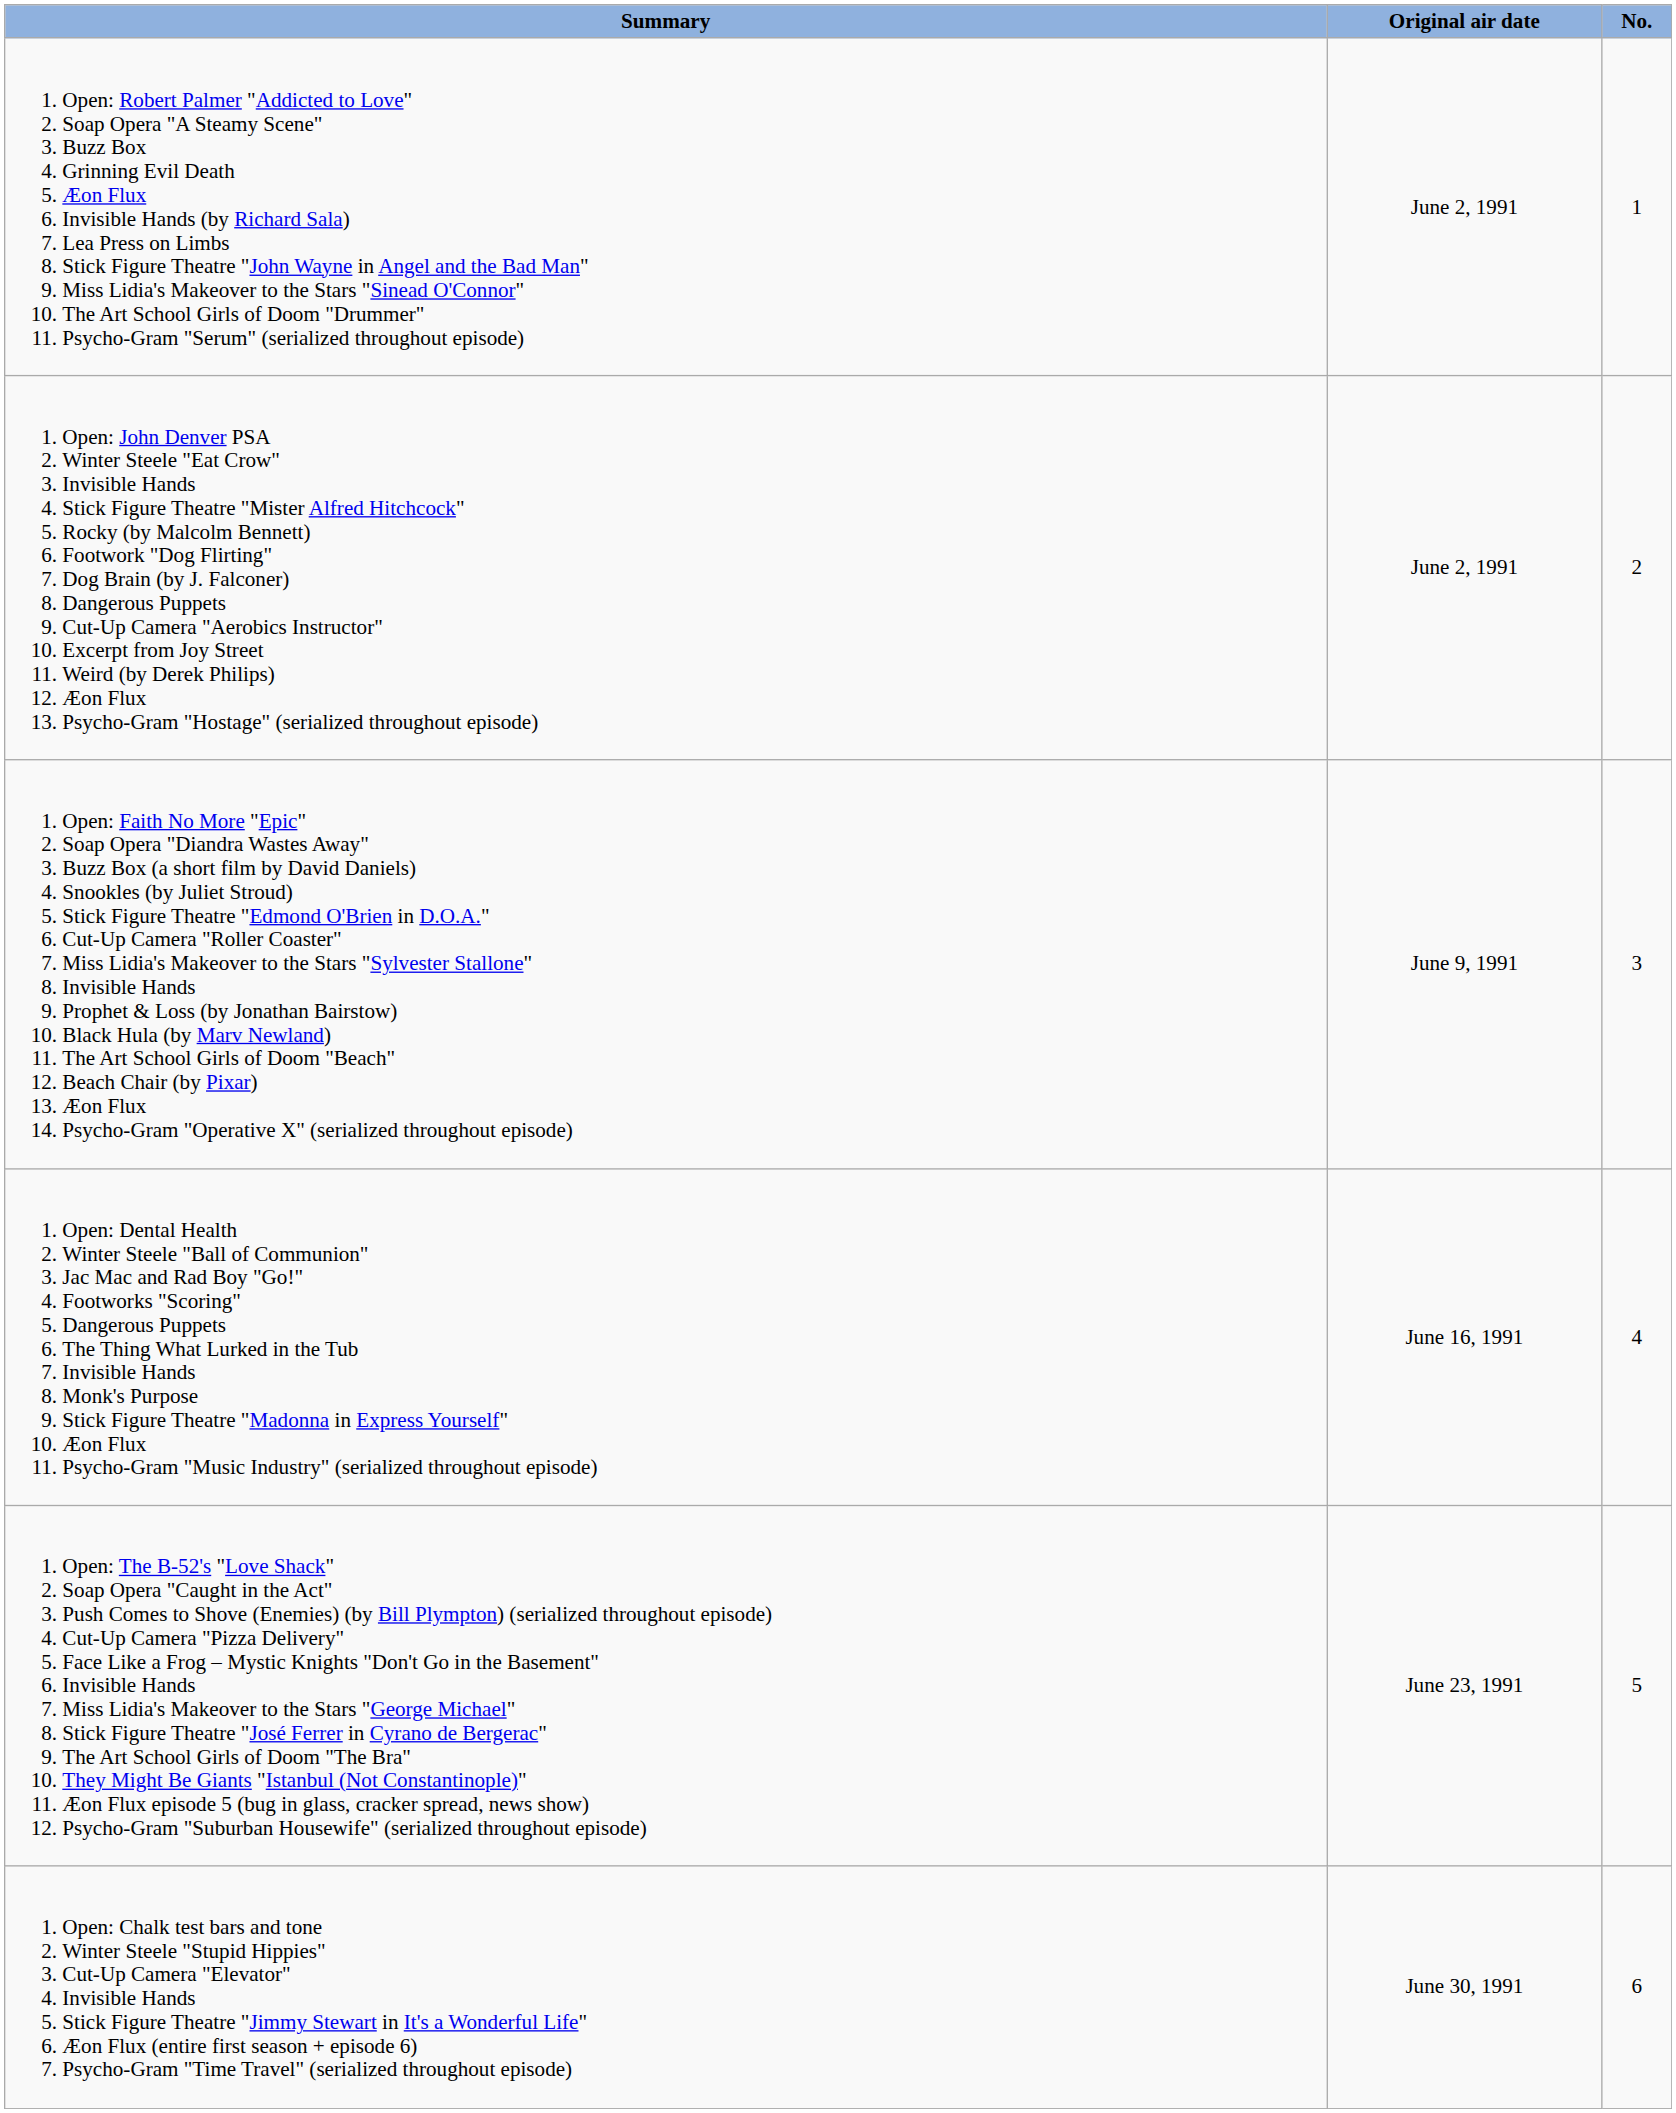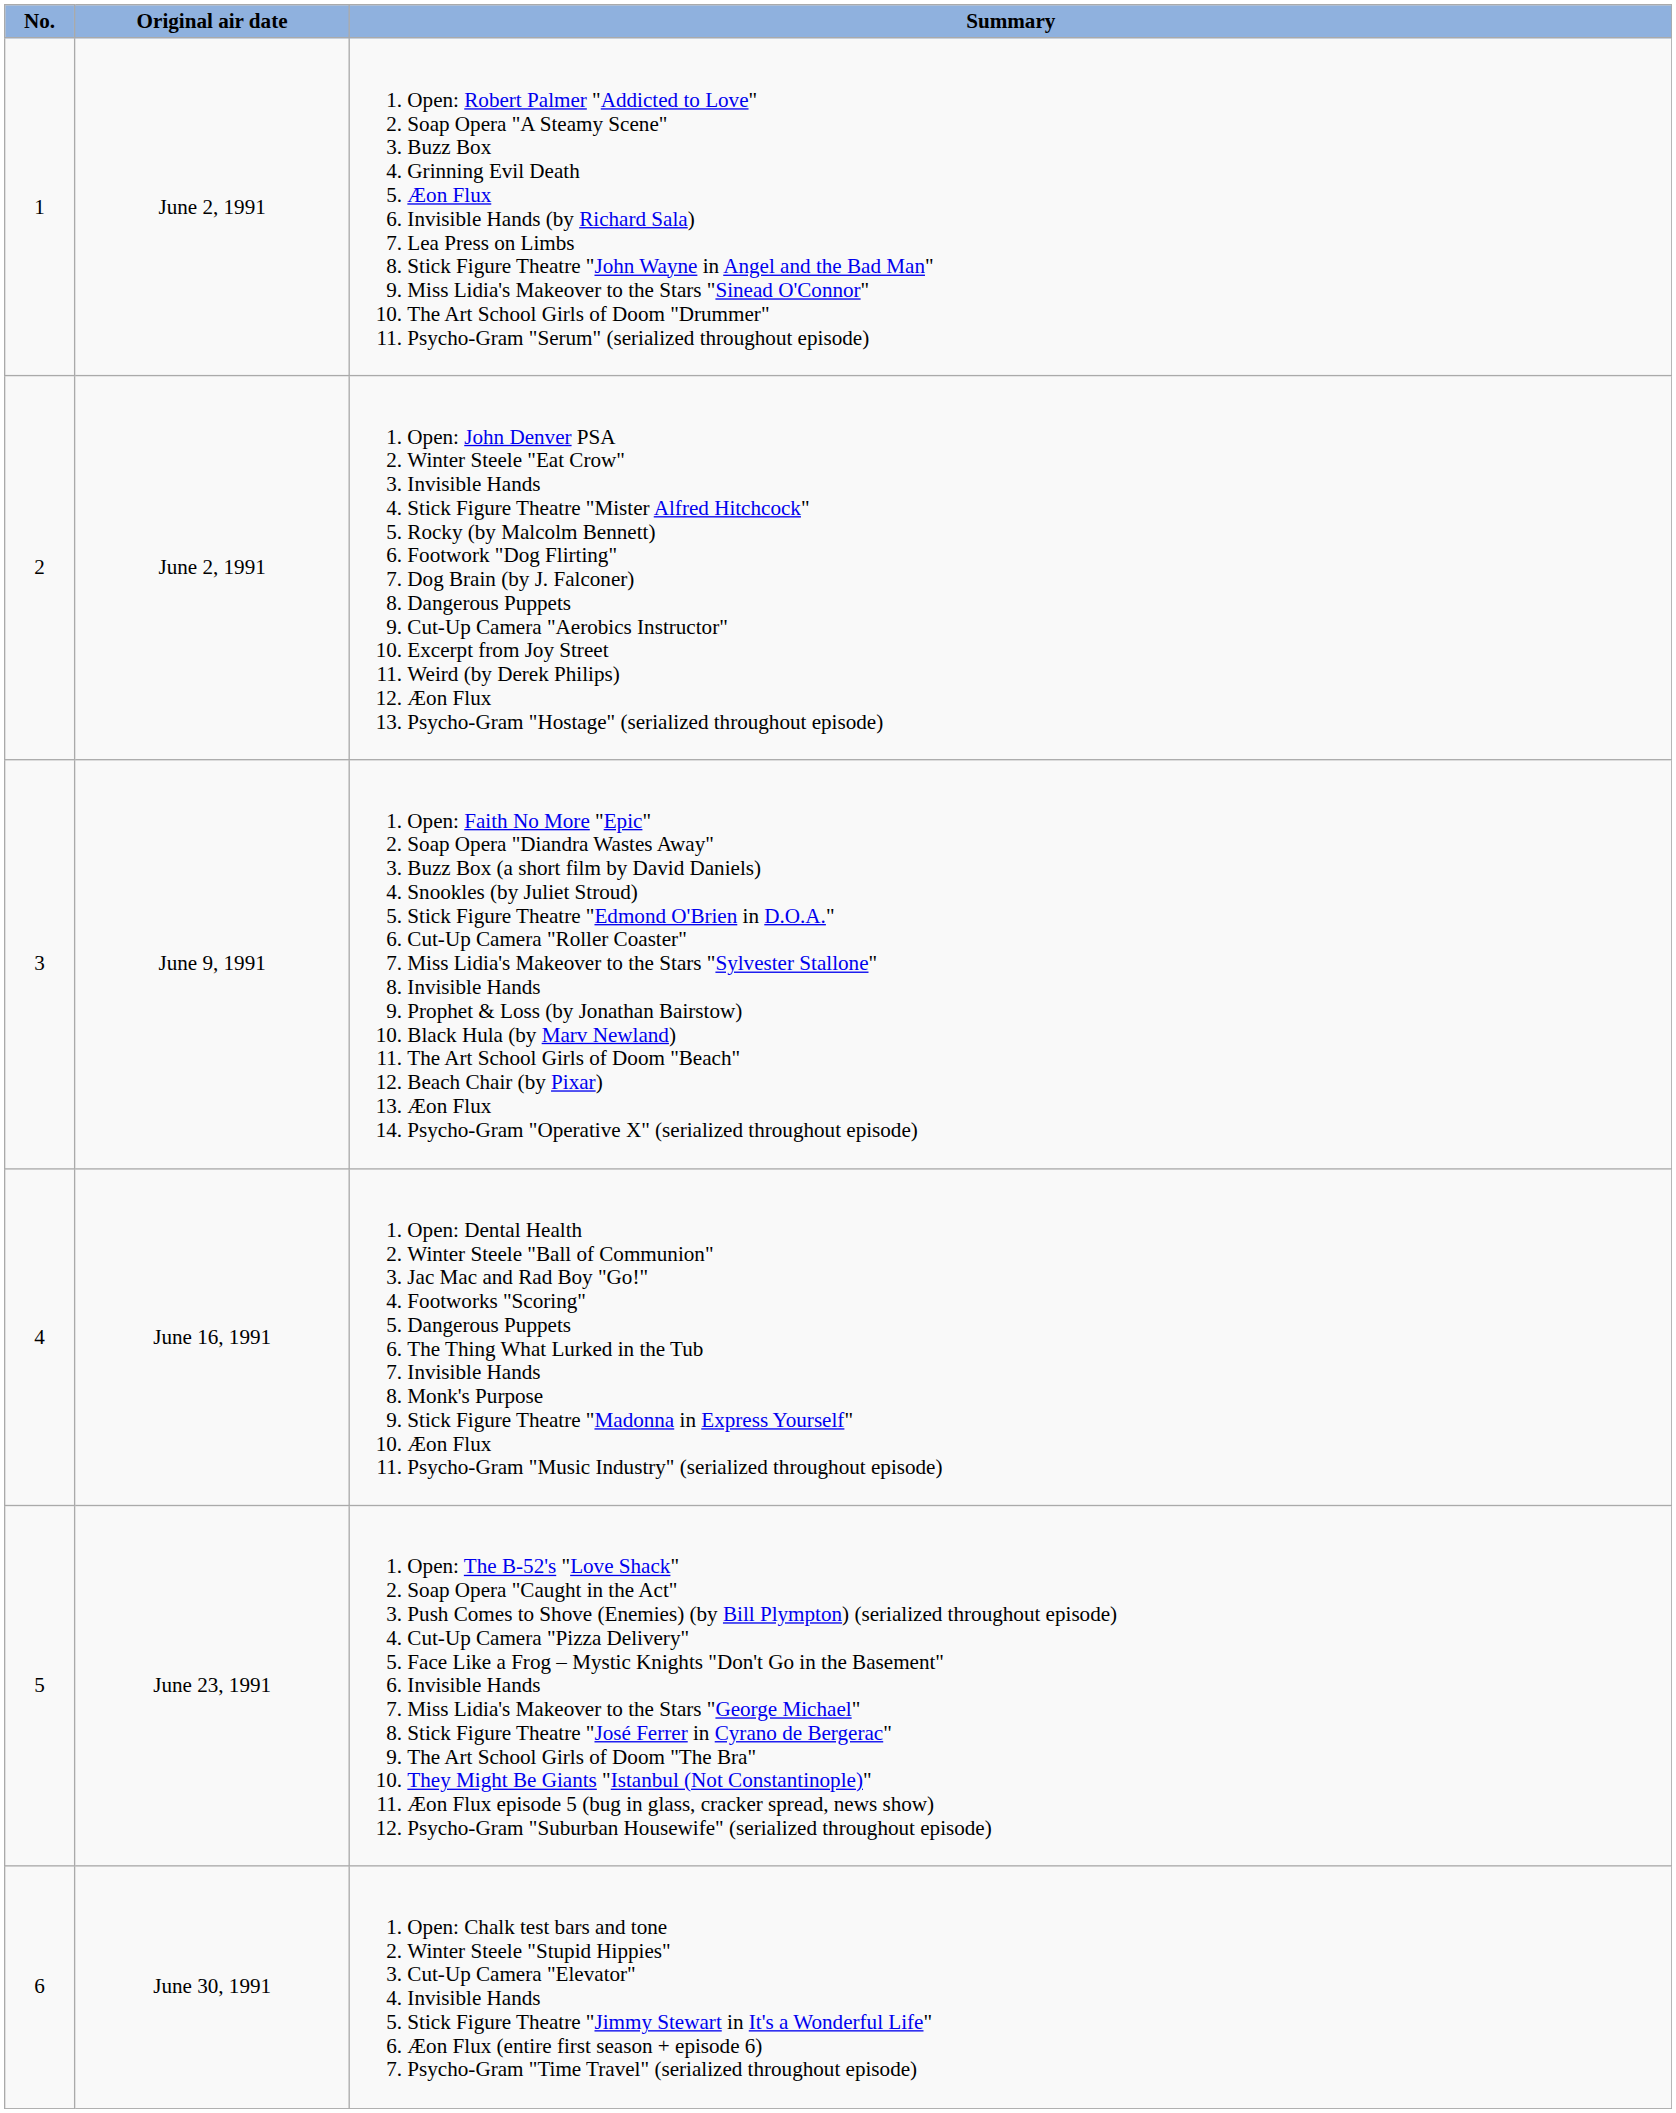columns swapped: (1637, 21) <-> (666, 21)
